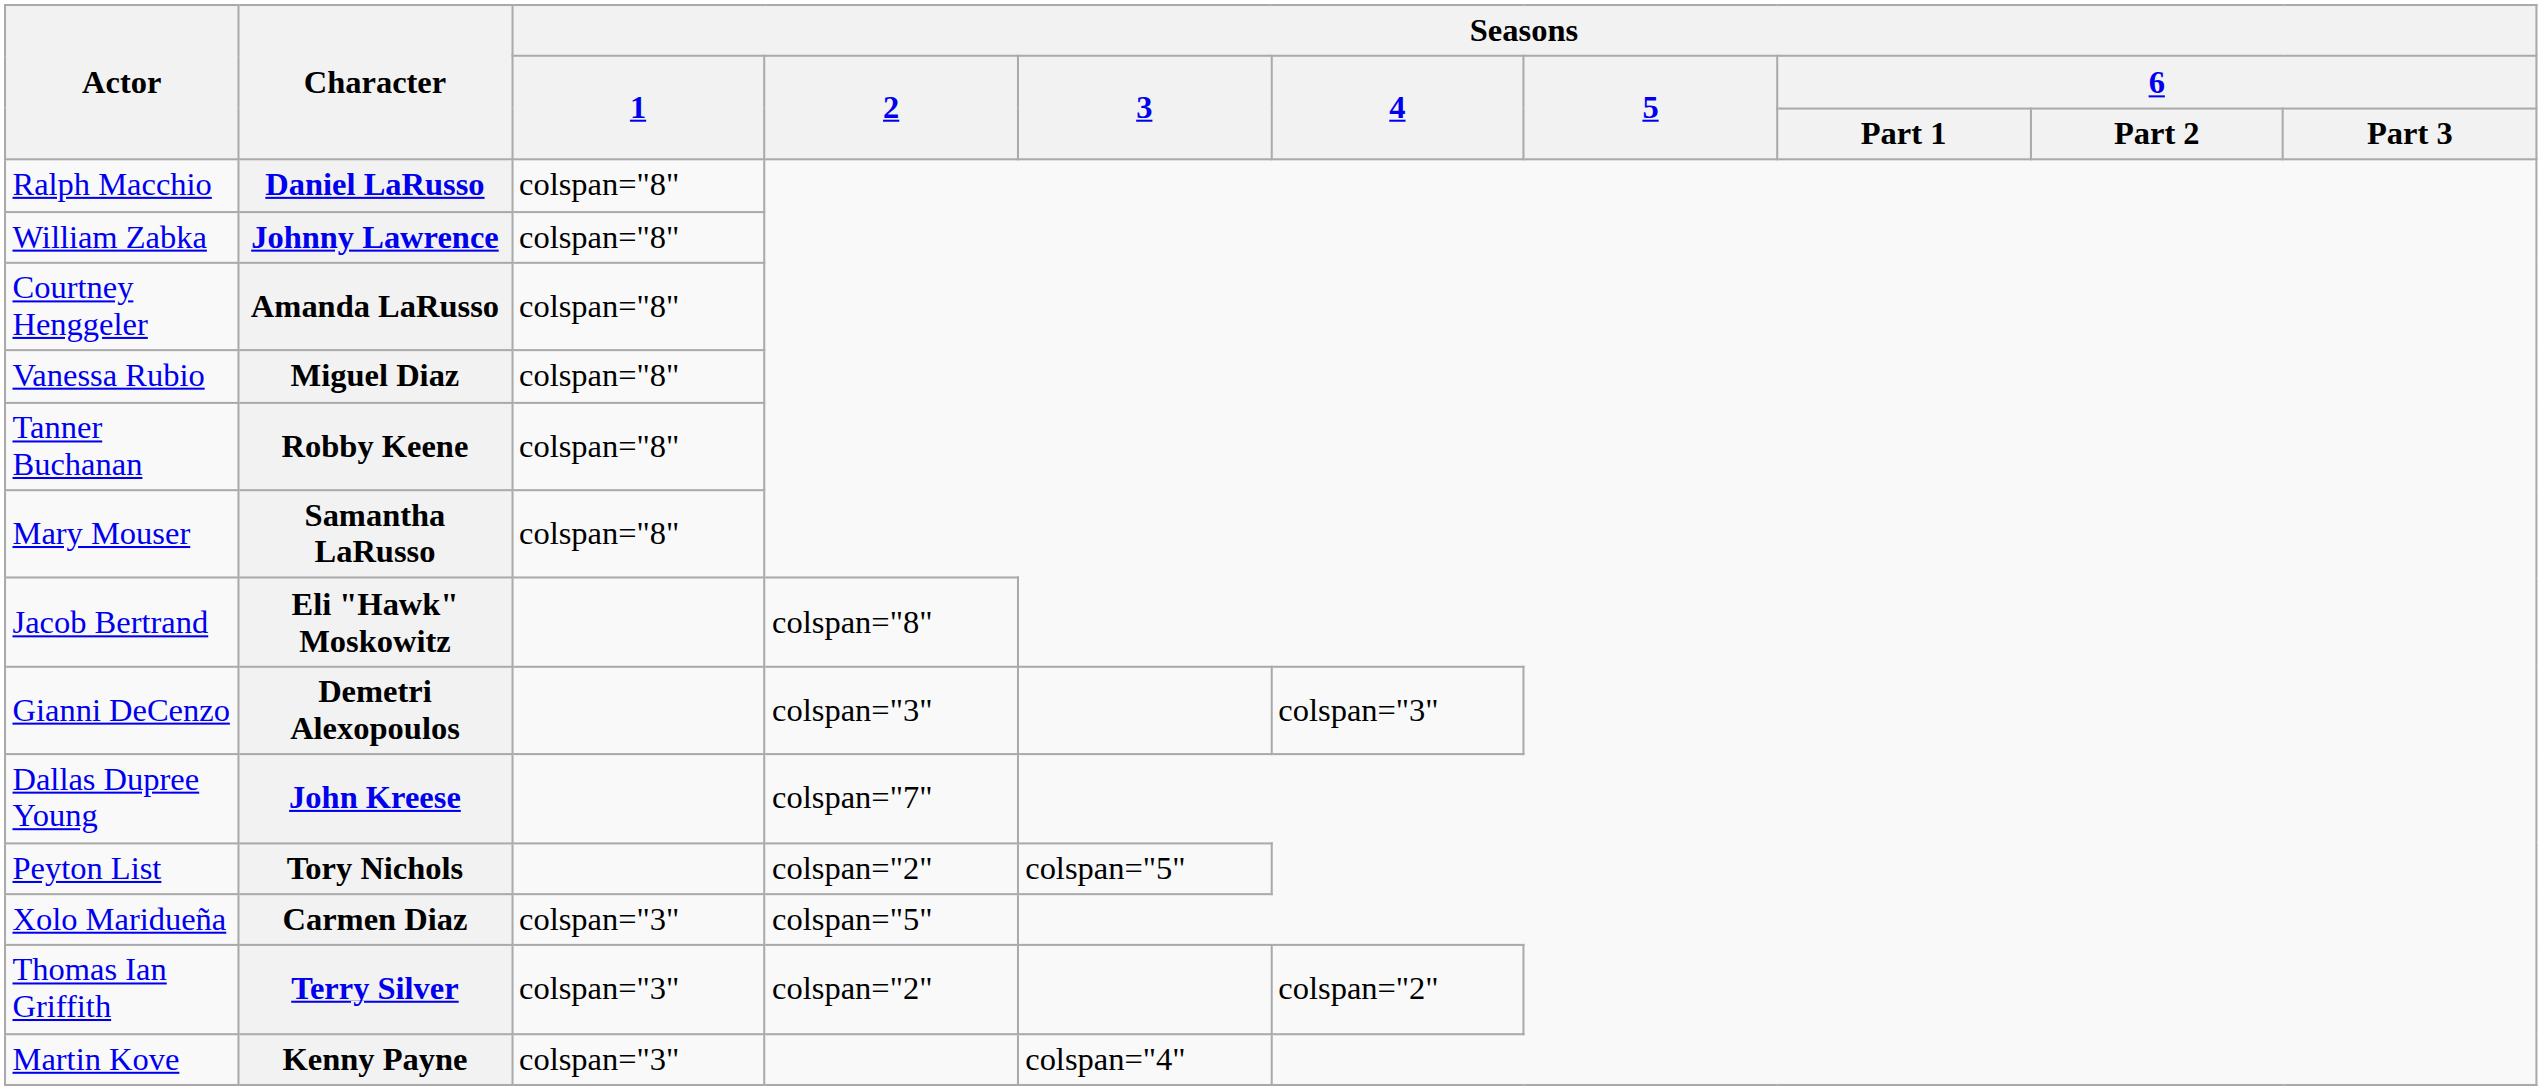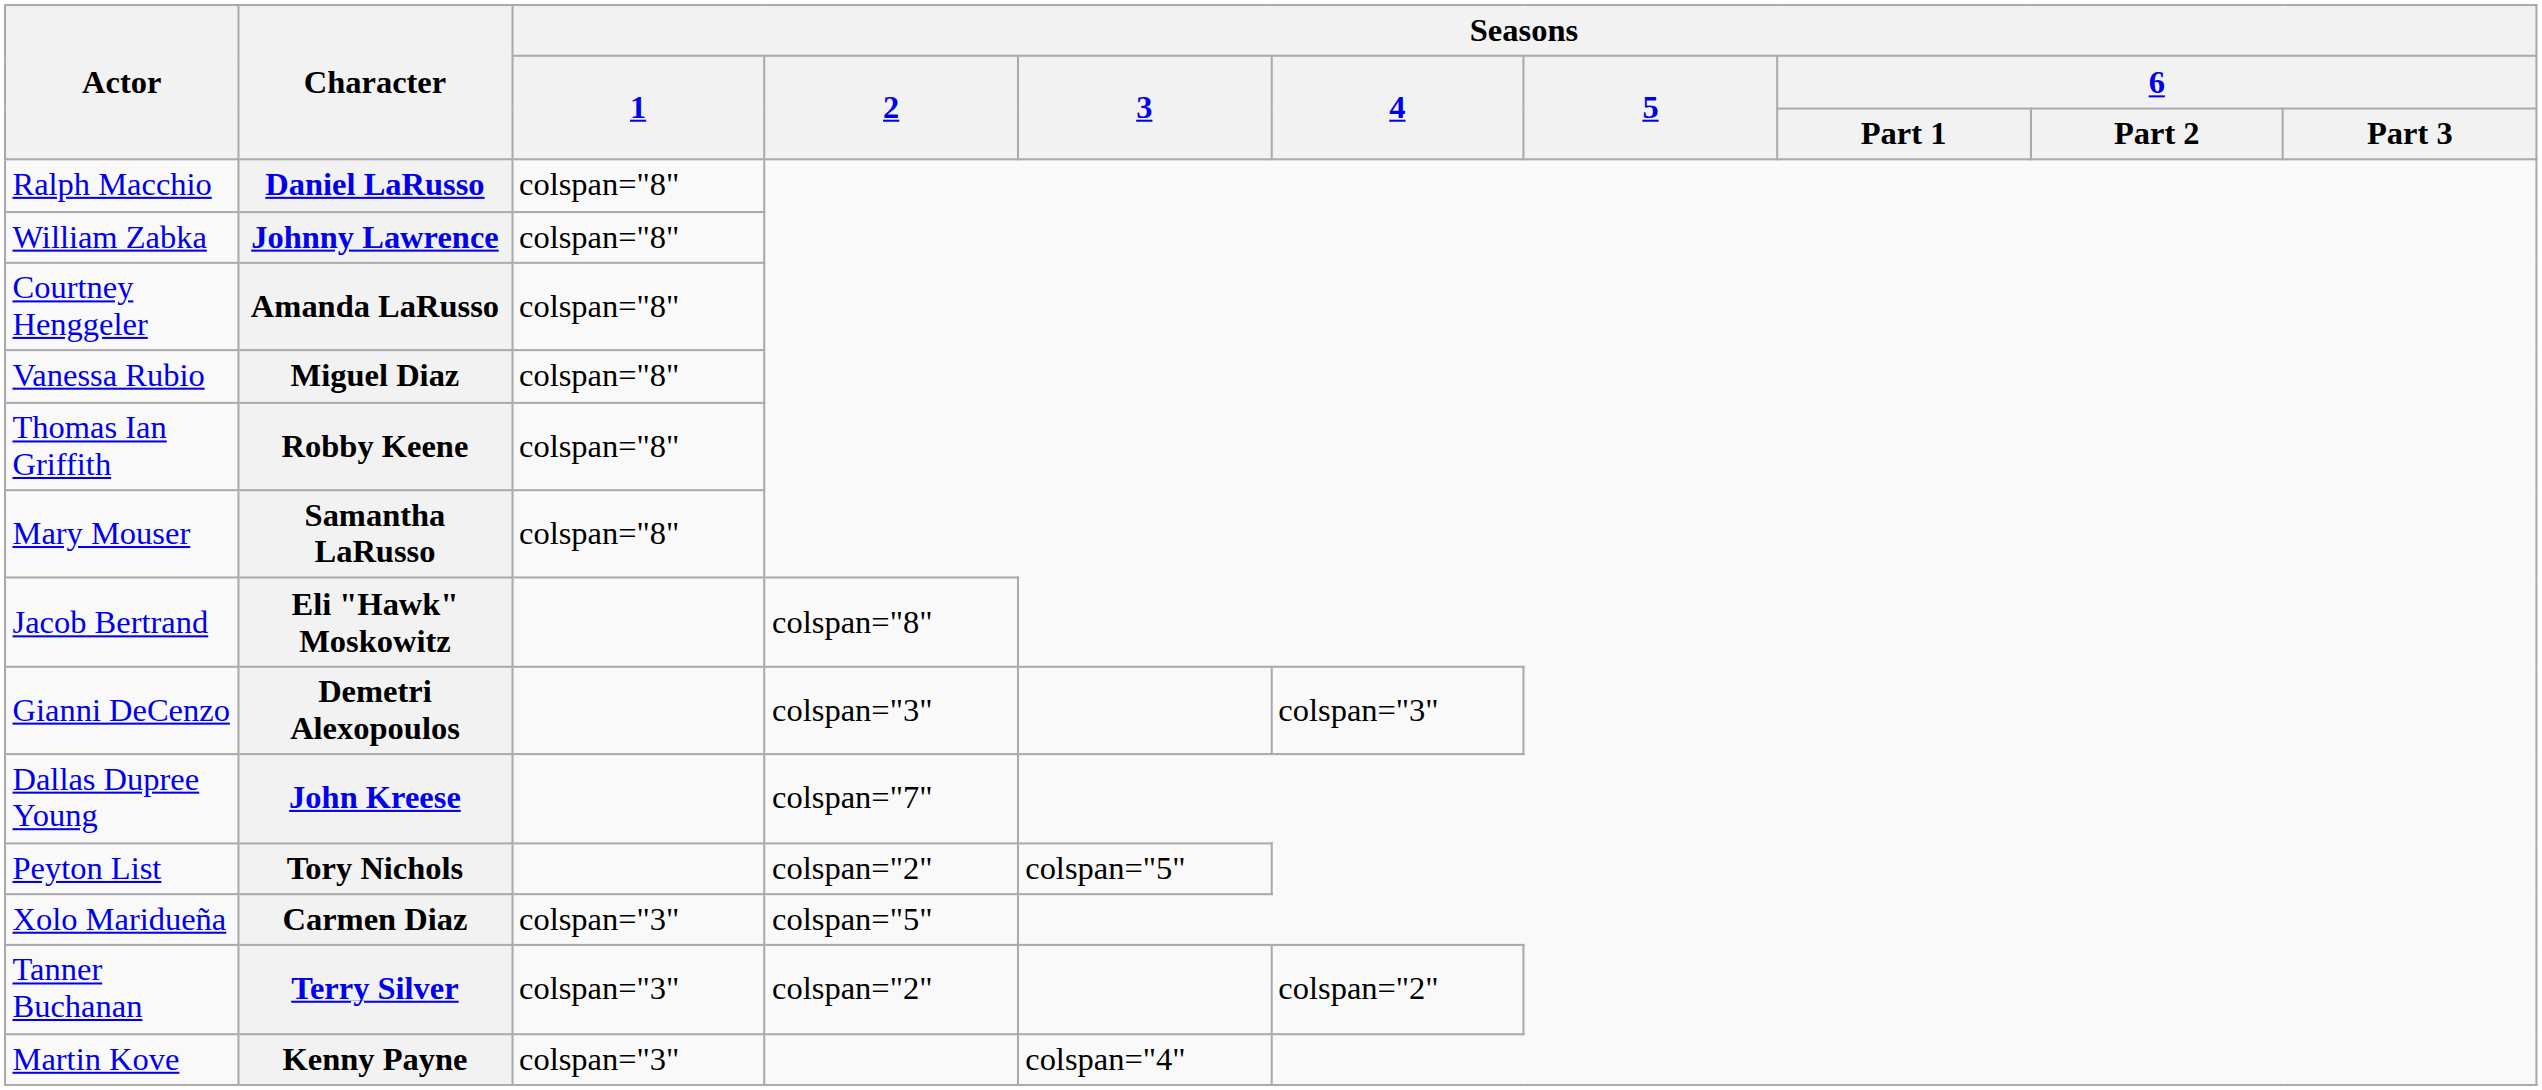(77, 445) Tanner Buchanan -> (90, 445) Thomas Ian Griffith
(90, 988) Thomas Ian Griffith -> (77, 988) Tanner Buchanan
